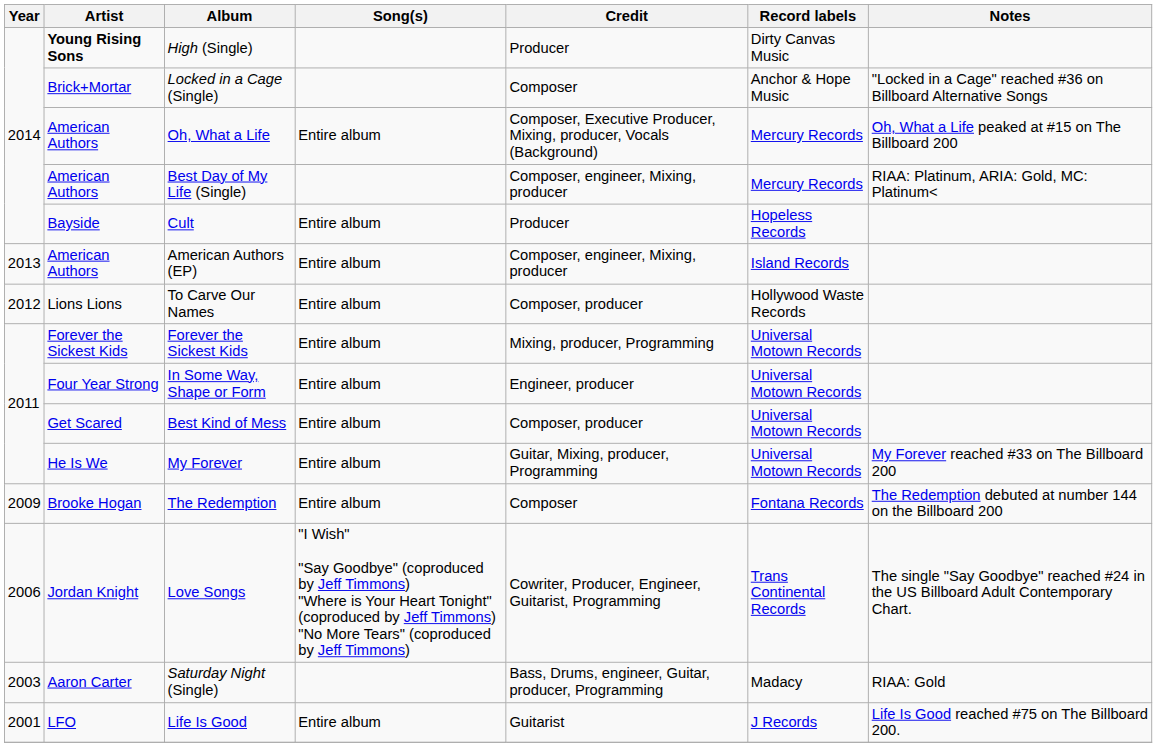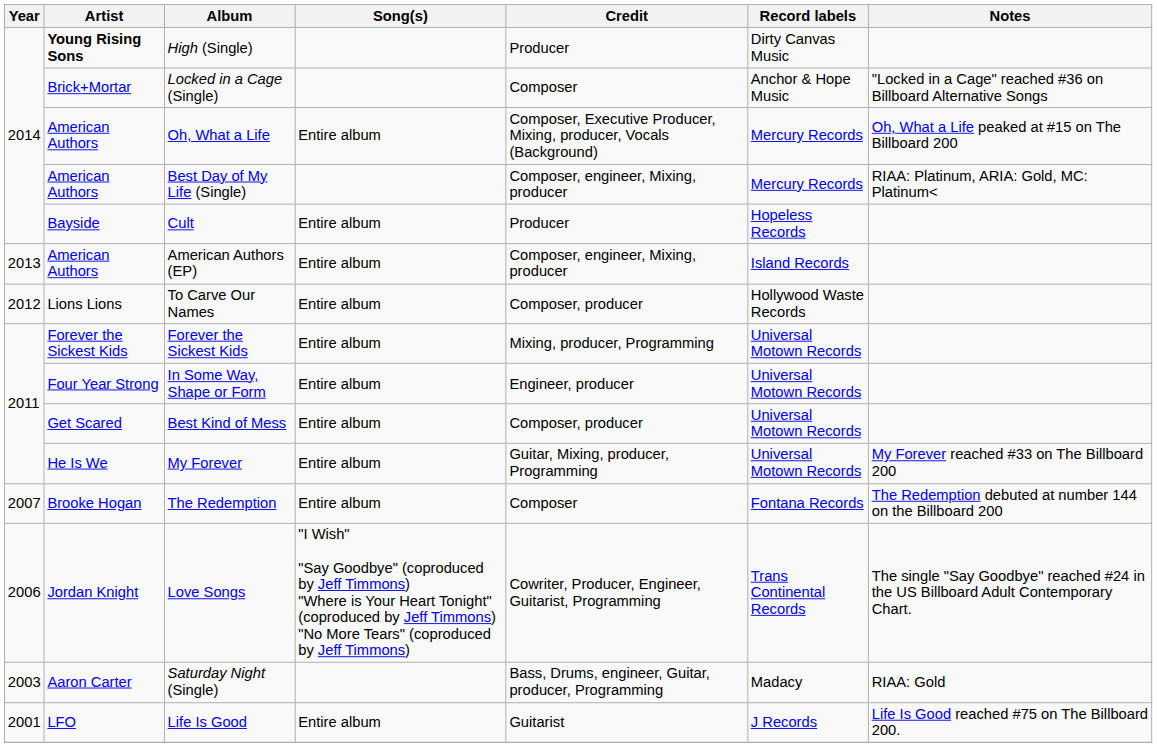(24, 503) 2009 -> (24, 503) 2007
